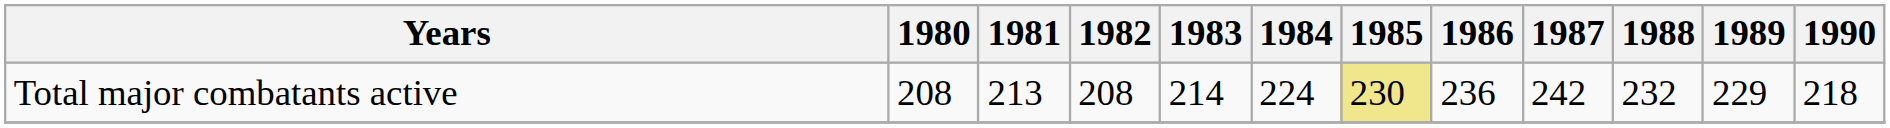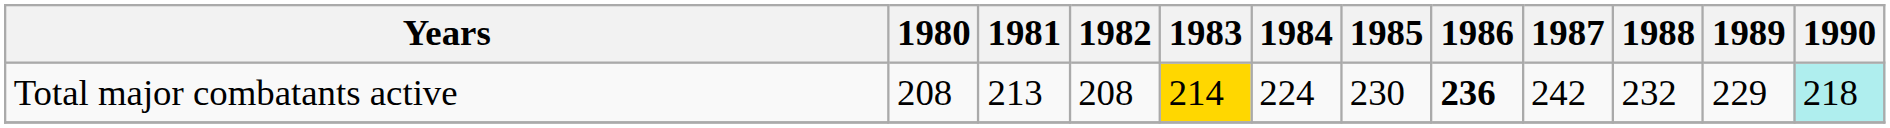(1196, 92) no background -> (1196, 92) gold background
(1377, 92) khaki background -> (1377, 92) no background
(1468, 92) normal -> (1468, 92) bold
(1830, 92) no background -> (1830, 92) paleturquoise background
